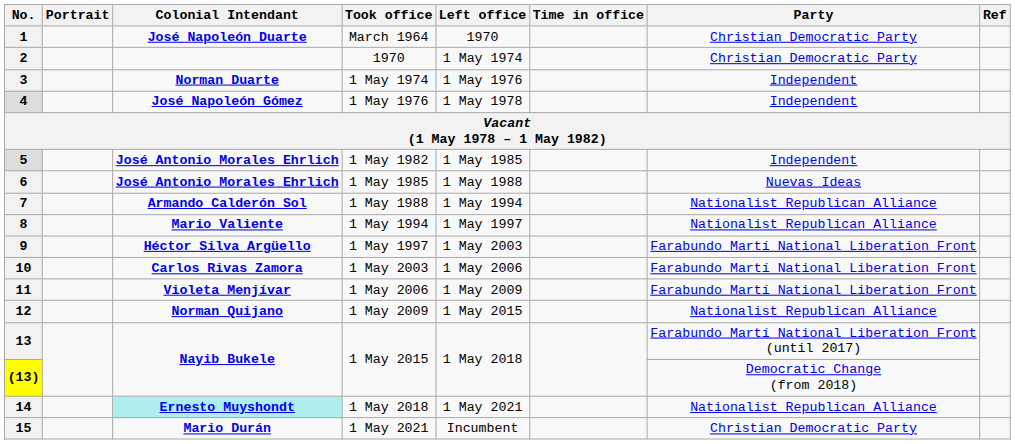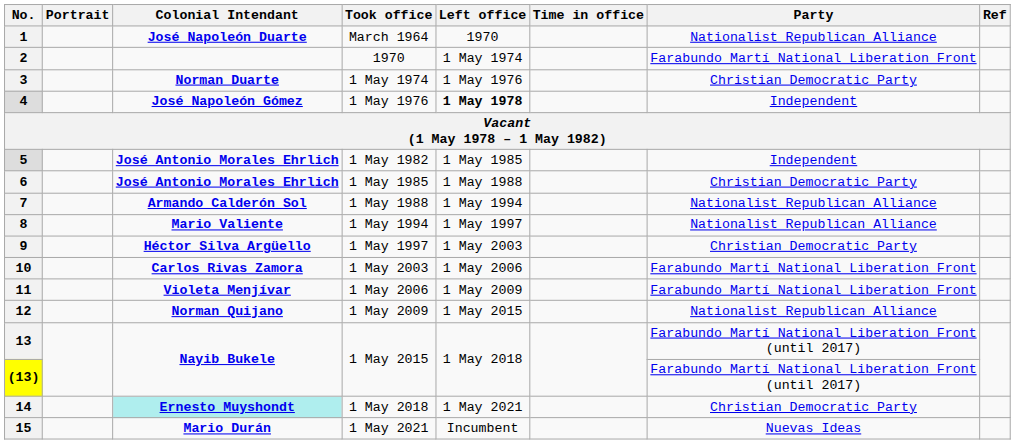(813, 37) Christian Democratic Party -> (813, 37) Nationalist Republican Alliance
(813, 59) Christian Democratic Party -> (813, 59) Farabundo Martí National Liberation Front
(813, 80) Independent -> (813, 80) Christian Democratic Party
(483, 102) normal -> (483, 102) bold
(813, 182) Nuevas Ideas -> (813, 182) Christian Democratic Party
(813, 247) Farabundo Martí National Liberation Front -> (813, 247) Christian Democratic Party
(813, 378) Democratic Change (from 2018) -> (813, 378) Farabundo Martí National Liberation Front (until 2017)
(813, 407) Nationalist Republican Alliance -> (813, 407) Christian Democratic Party
(813, 429) Christian Democratic Party -> (813, 429) Nuevas Ideas
